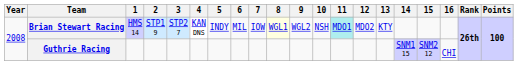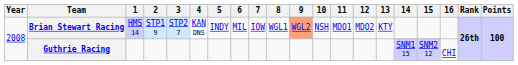(278, 28) lightyellow background -> (278, 28) no background
(301, 28) no background -> (301, 28) lightsalmon background
(342, 28) paleturquoise background -> (342, 28) no background
